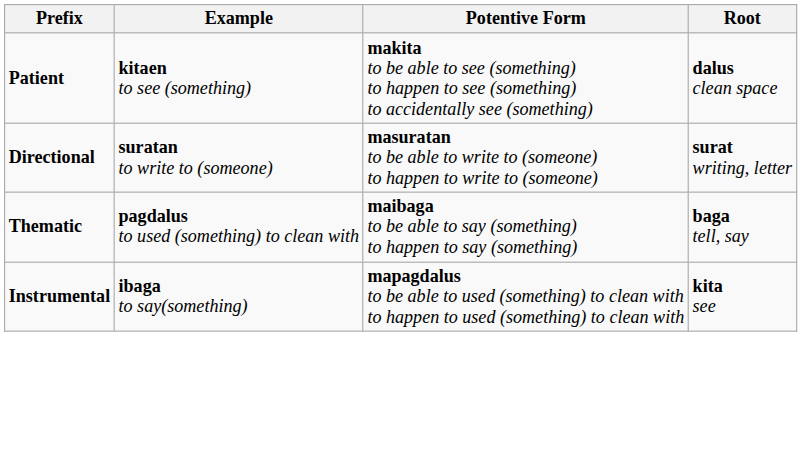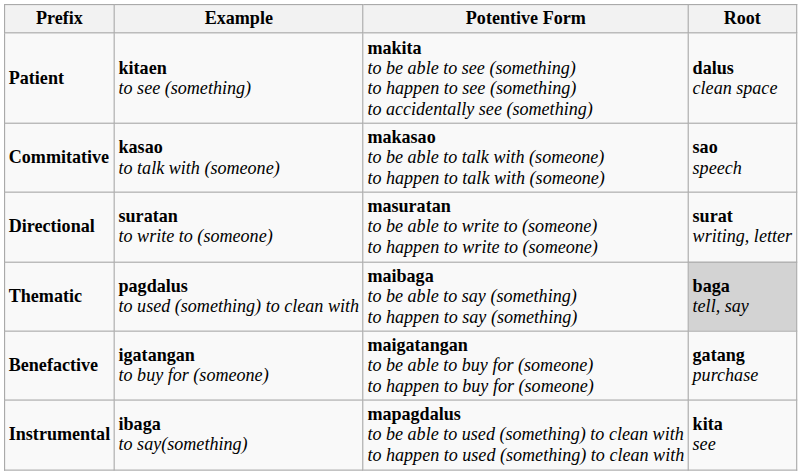+ row: (59, 157)
(721, 226) no background -> (721, 296) lightgrey background
+ row: (53, 365)
